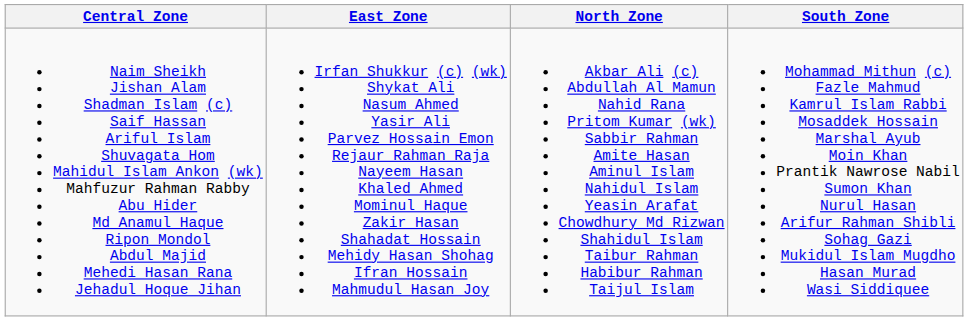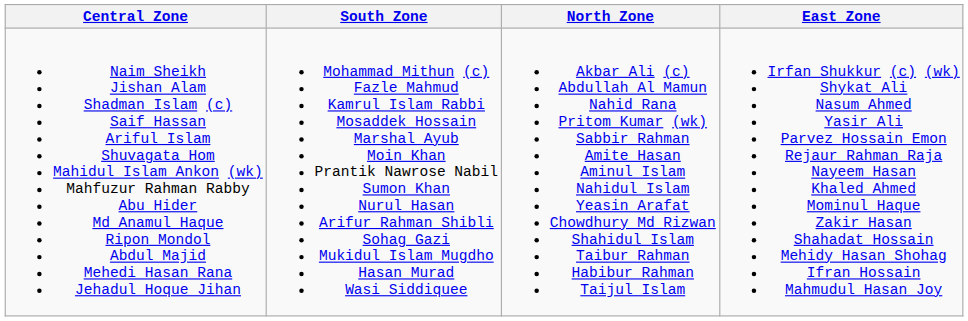columns swapped: (388, 16) <-> (846, 16)
